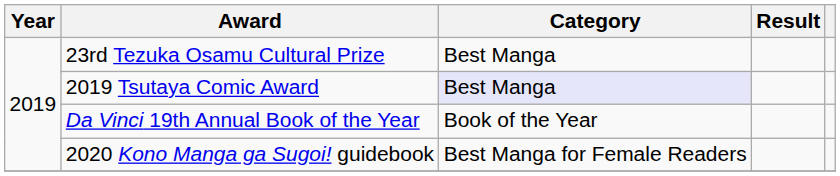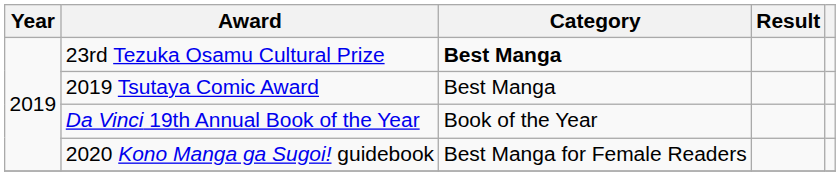(500, 54) normal -> (503, 54) bold
(500, 87) lavender background -> (500, 87) no background
